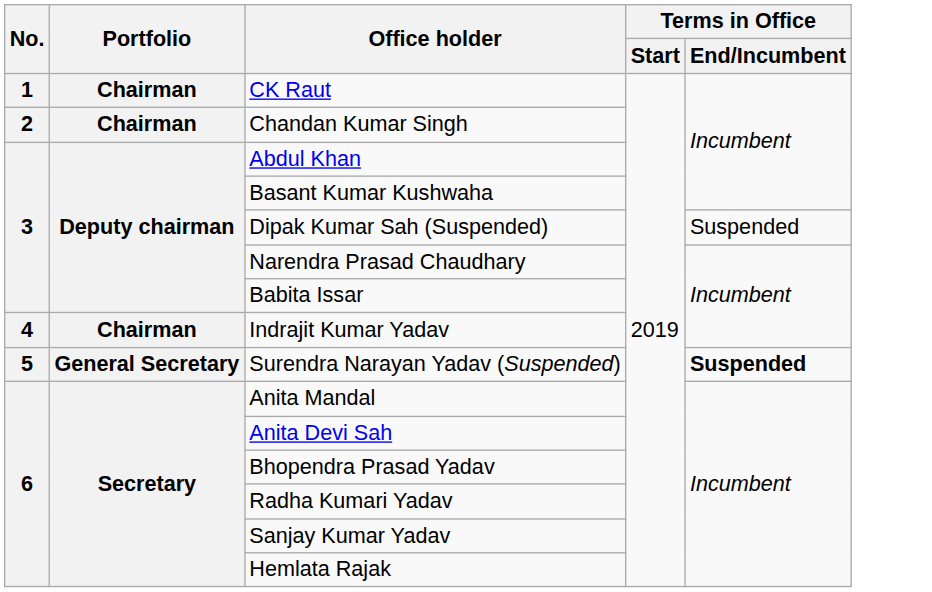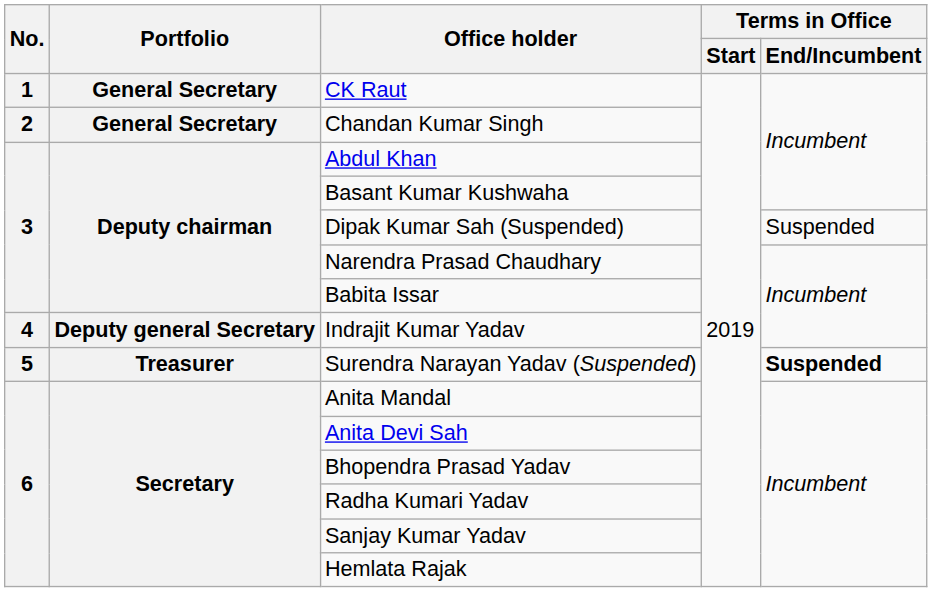(147, 90) Chairman -> (185, 90) General Secretary
(147, 124) Chairman -> (185, 124) General Secretary
(147, 329) Chairman -> (185, 329) Deputy general Secretary
(147, 364) General Secretary -> (185, 364) Treasurer
